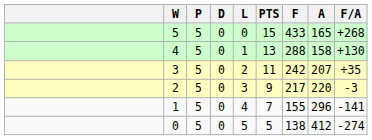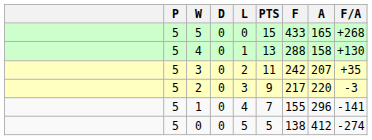columns swapped: (198, 14) <-> (175, 14)
